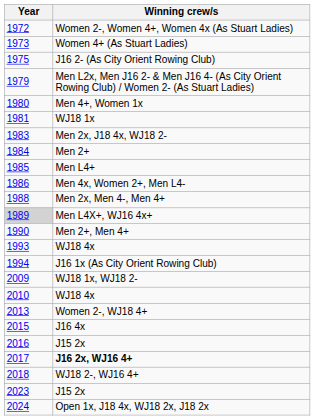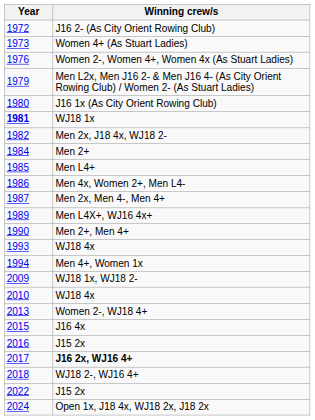(174, 28) Women 2-, Women 4+, Women 4x (As Stuart Ladies) -> (135, 28) J16 2- (As City Orient Rowing Club)
(18, 60) 1975 -> (18, 60) 1976
(135, 60) J16 2- (As City Orient Rowing Club) -> (174, 60) Women 2-, Women 4+, Women 4x (As Stuart Ladies)
(99, 103) Men 4+, Women 1x -> (136, 103) J16 1x (As City Orient Rowing Club)
(18, 119) normal -> (18, 119) bold
(18, 135) 1983 -> (18, 135) 1982
(18, 199) 1988 -> (18, 199) 1987
(18, 215) lightgrey background -> (18, 215) no background
(136, 263) J16 1x (As City Orient Rowing Club) -> (99, 263) Men 4+, Women 1x
(18, 391) 2023 -> (18, 391) 2022
